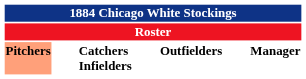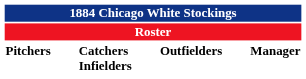(28, 50) lightsalmon background -> (28, 50) no background
